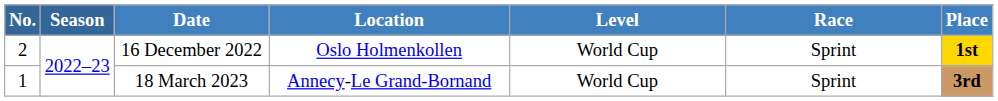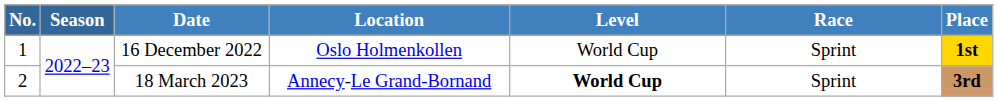(23, 50) 2 -> (23, 50) 1
(23, 81) 1 -> (23, 81) 2
(617, 81) normal -> (617, 81) bold
